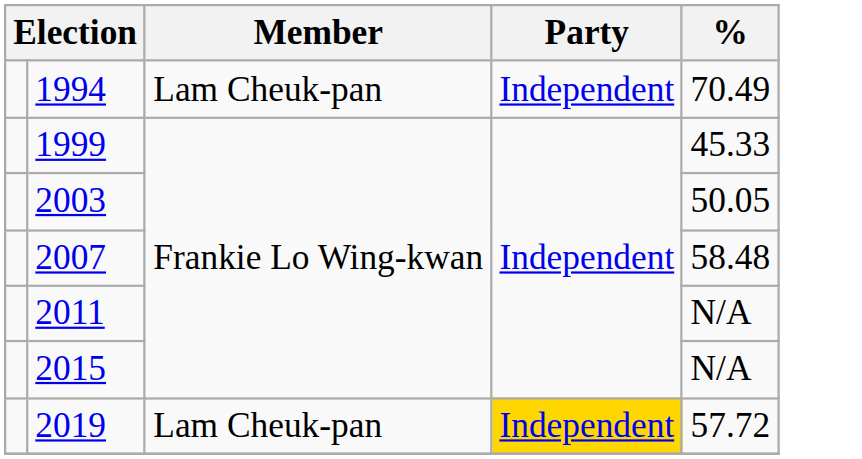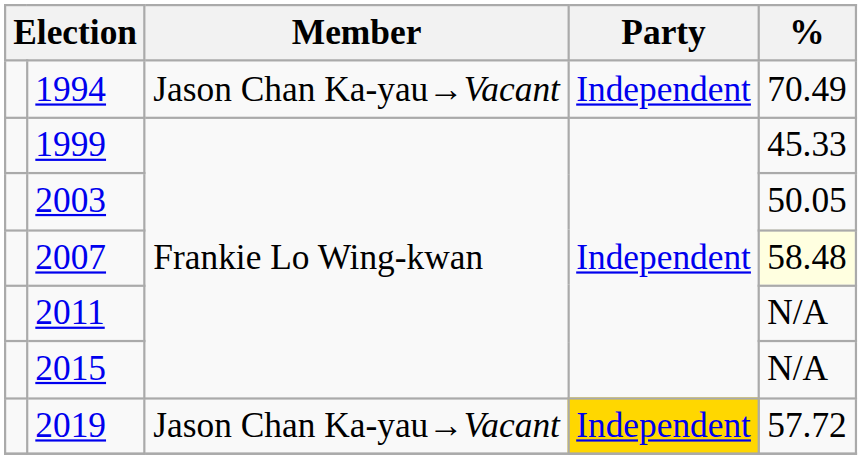(268, 88) Lam Cheuk-pan -> (357, 88) Jason Chan Ka-yau→Vacant
(730, 256) no background -> (807, 256) lightyellow background
(268, 425) Lam Cheuk-pan -> (357, 425) Jason Chan Ka-yau→Vacant
